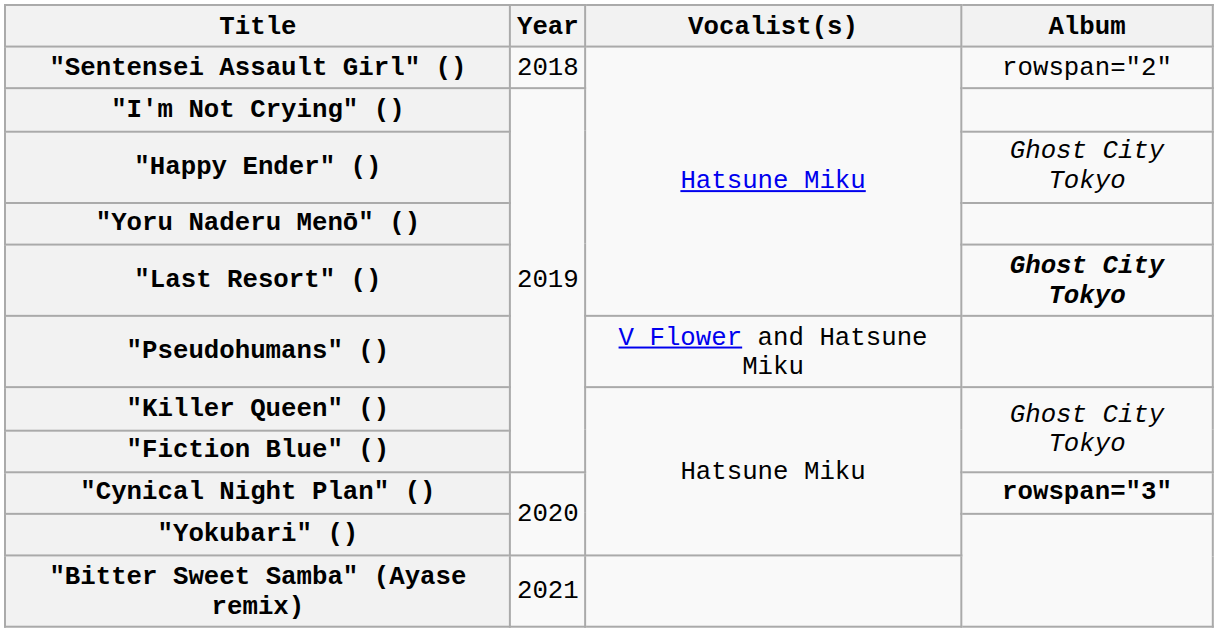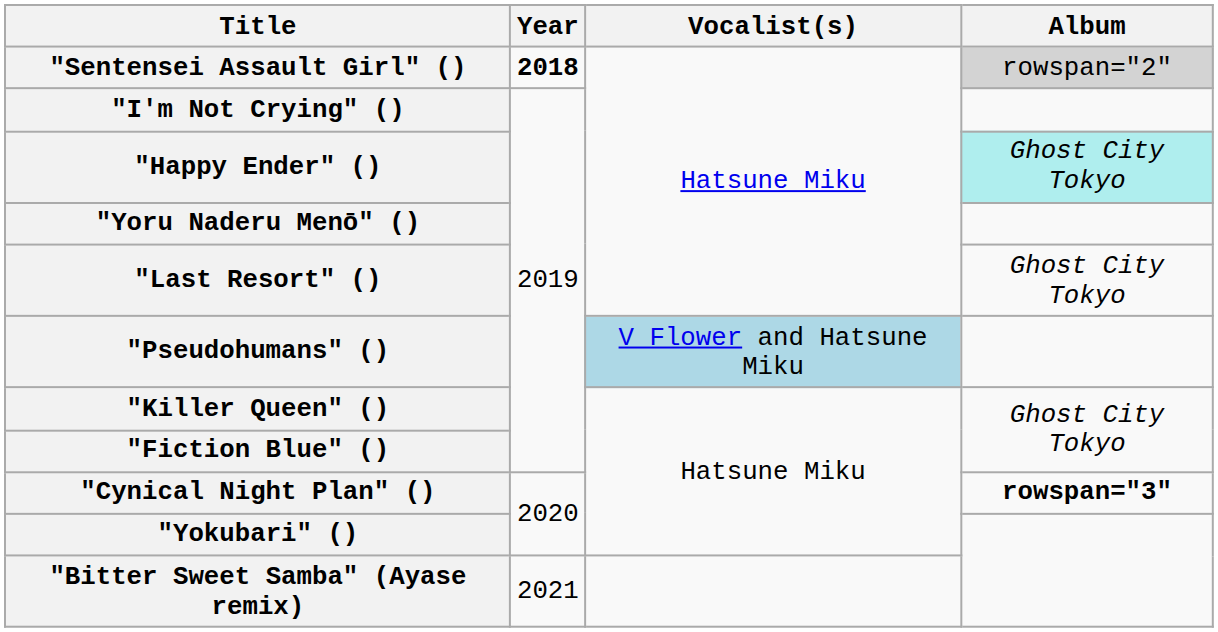(548, 68) normal -> (548, 68) bold
(1087, 68) no background -> (1087, 68) lightgrey background
(1087, 167) no background -> (1087, 167) paleturquoise background
(1087, 280) bold -> (1087, 280) normal
(773, 352) no background -> (773, 352) lightblue background
